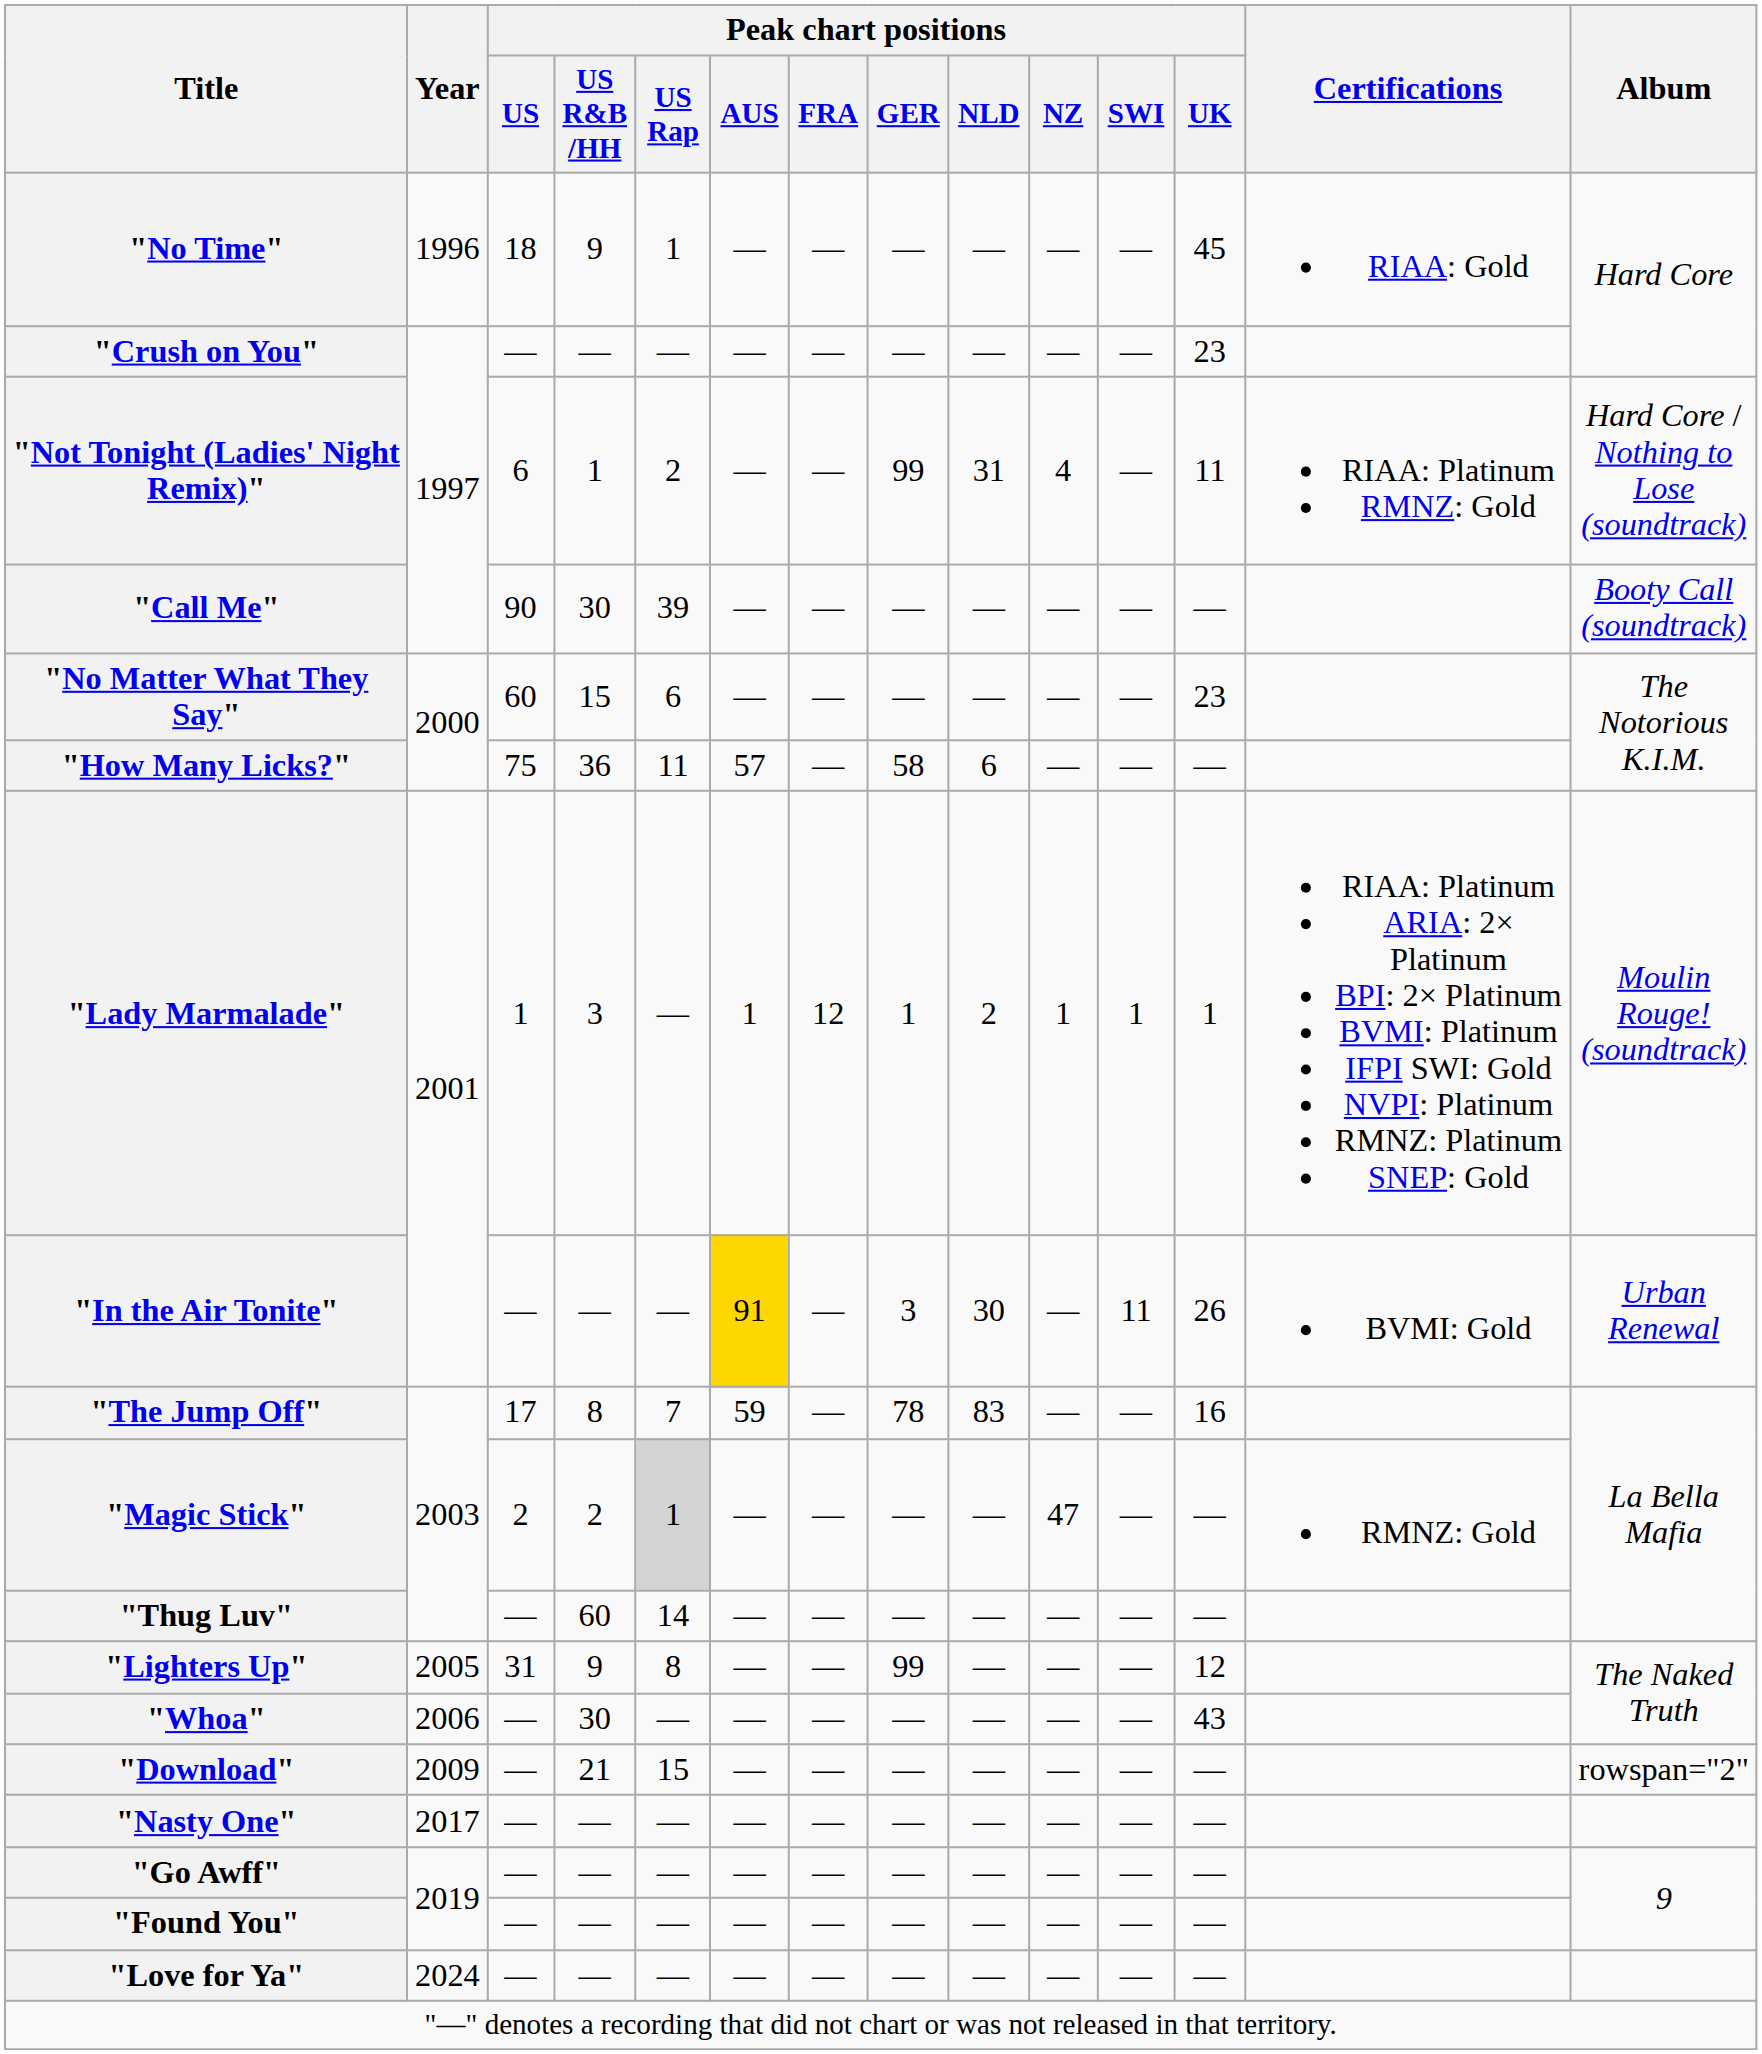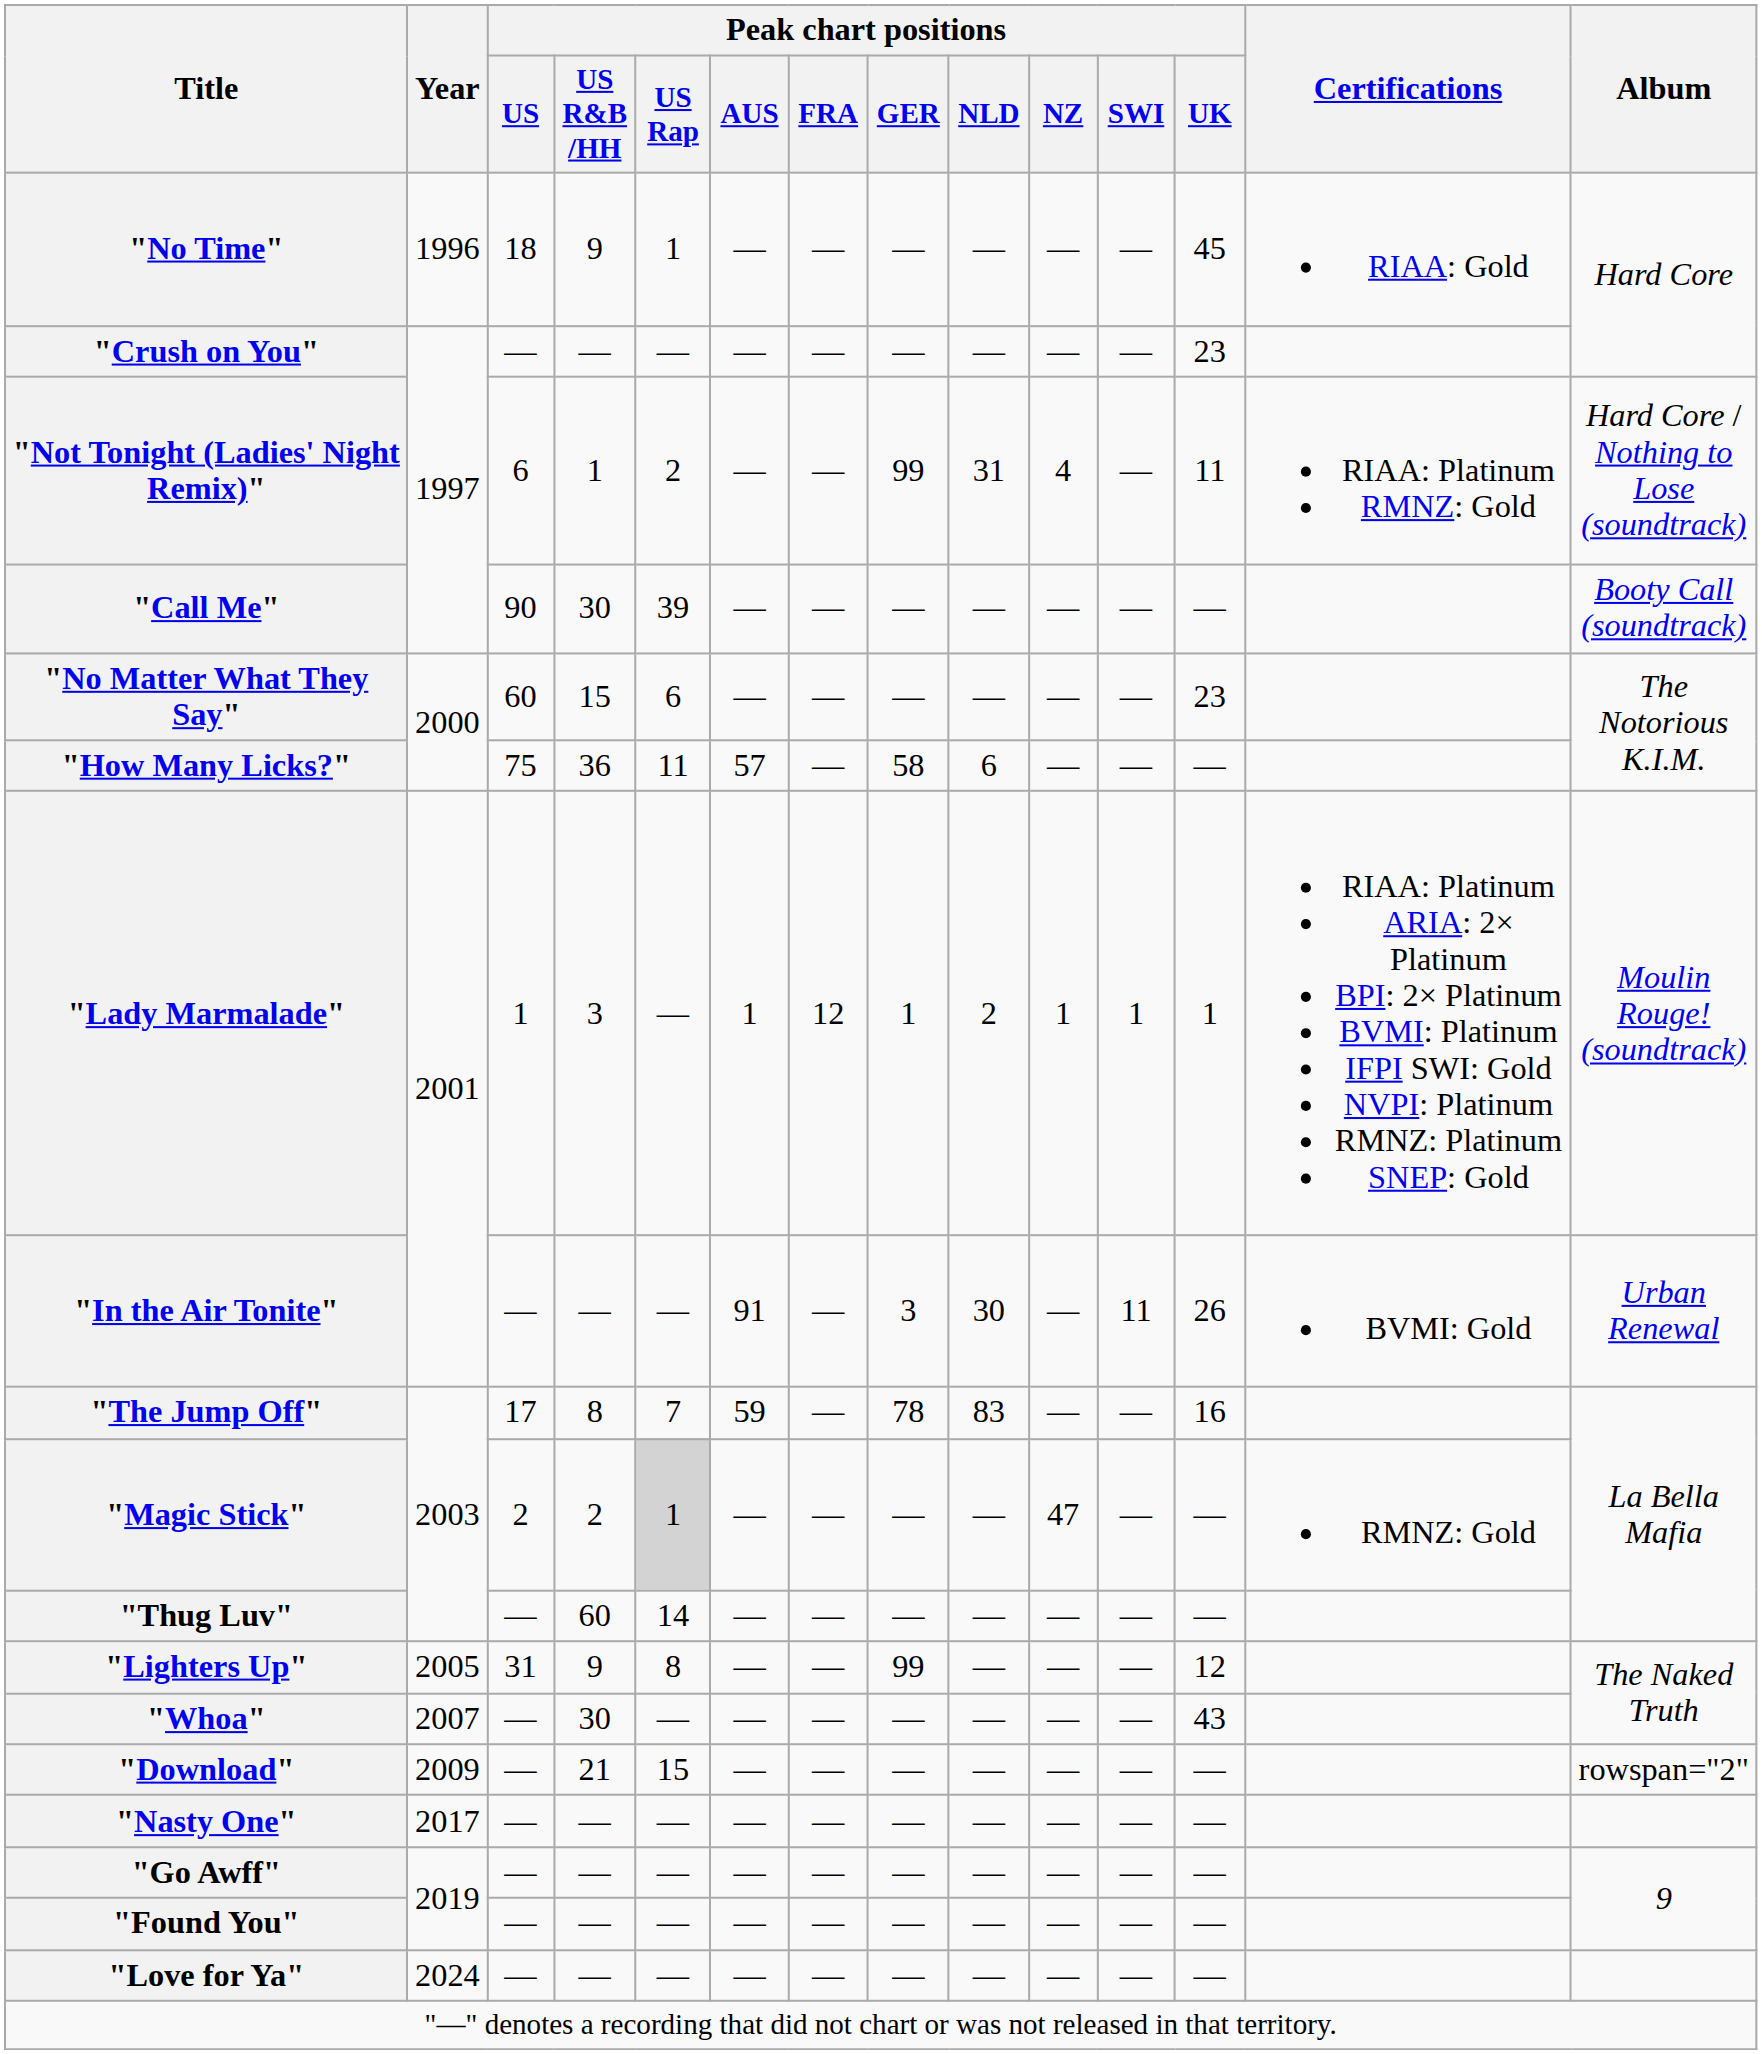(750, 1310) gold background -> (750, 1310) no background
(447, 1718) 2006 -> (447, 1718) 2007
